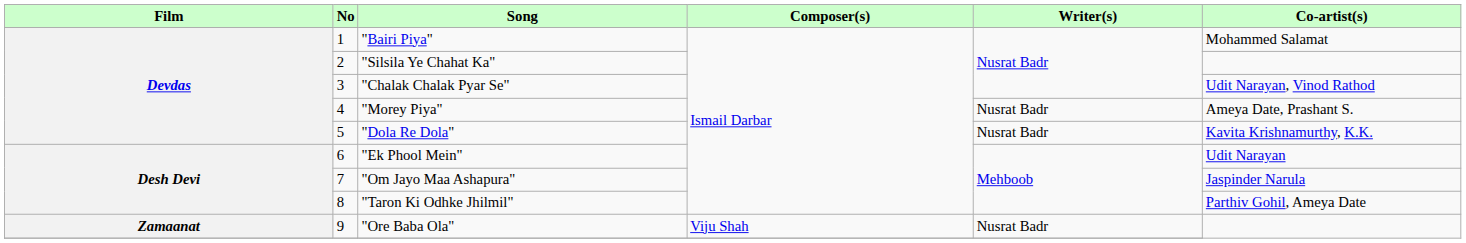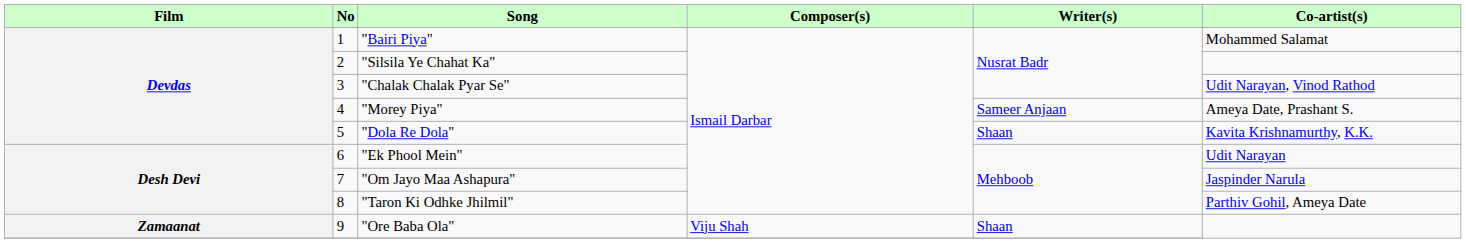(1012, 109) Nusrat Badr -> (1021, 109) Sameer Anjaan
(1012, 132) Nusrat Badr -> (995, 132) Shaan
(1012, 226) Nusrat Badr -> (995, 226) Shaan
